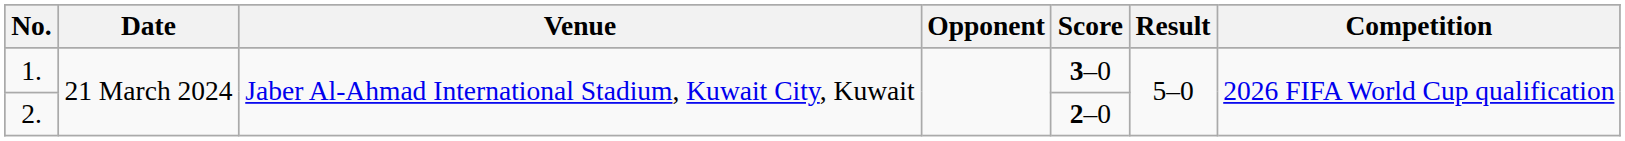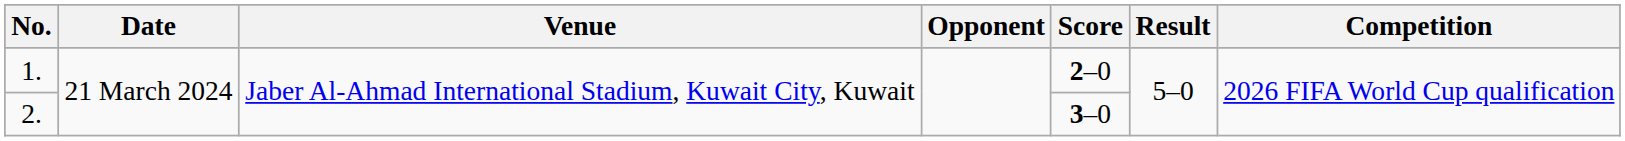(1090, 69) 3–0 -> (1090, 69) 2–0
(1090, 113) 2–0 -> (1090, 113) 3–0
